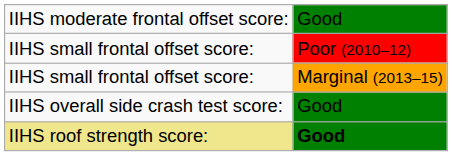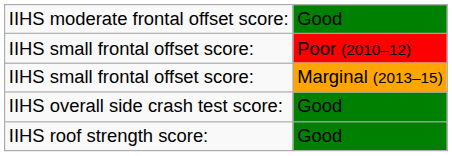(109, 135) khaki background -> (109, 135) no background
(321, 135) bold -> (320, 135) normal
